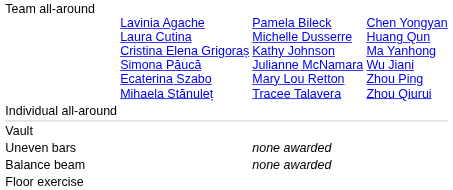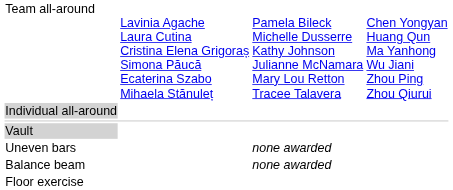(61, 110) no background -> (61, 110) lightgrey background
(19, 131) no background -> (19, 131) lightgrey background
